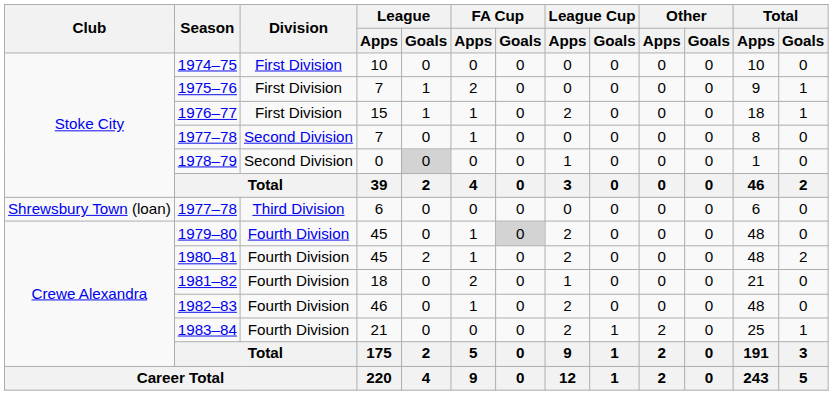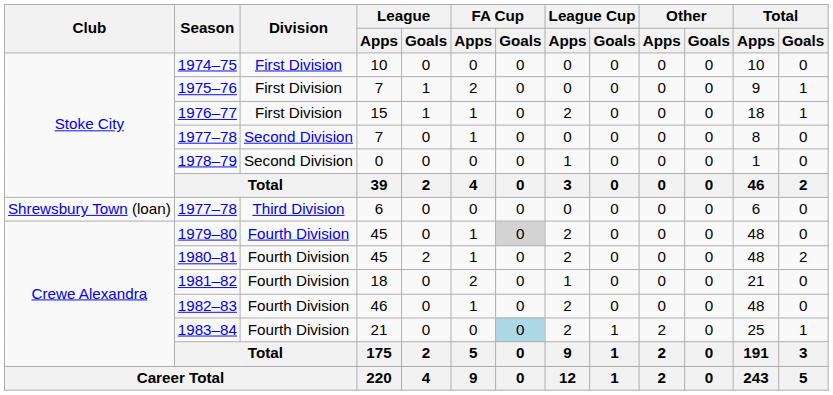(426, 161) lightgrey background -> (426, 161) no background
(520, 329) no background -> (520, 329) lightblue background
